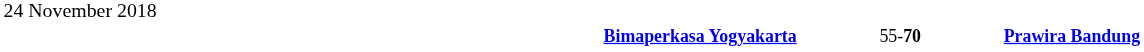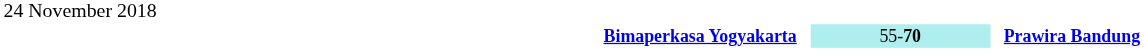(900, 35) no background -> (900, 35) paleturquoise background
